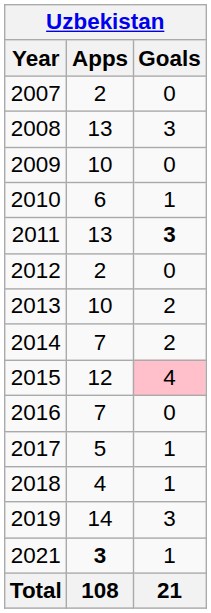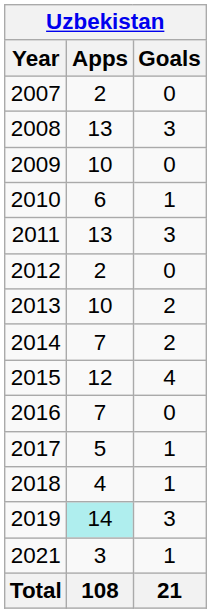(169, 235) bold -> (169, 235) normal
(169, 377) pink background -> (169, 377) no background
(100, 519) no background -> (100, 519) paleturquoise background
(100, 555) bold -> (100, 555) normal
